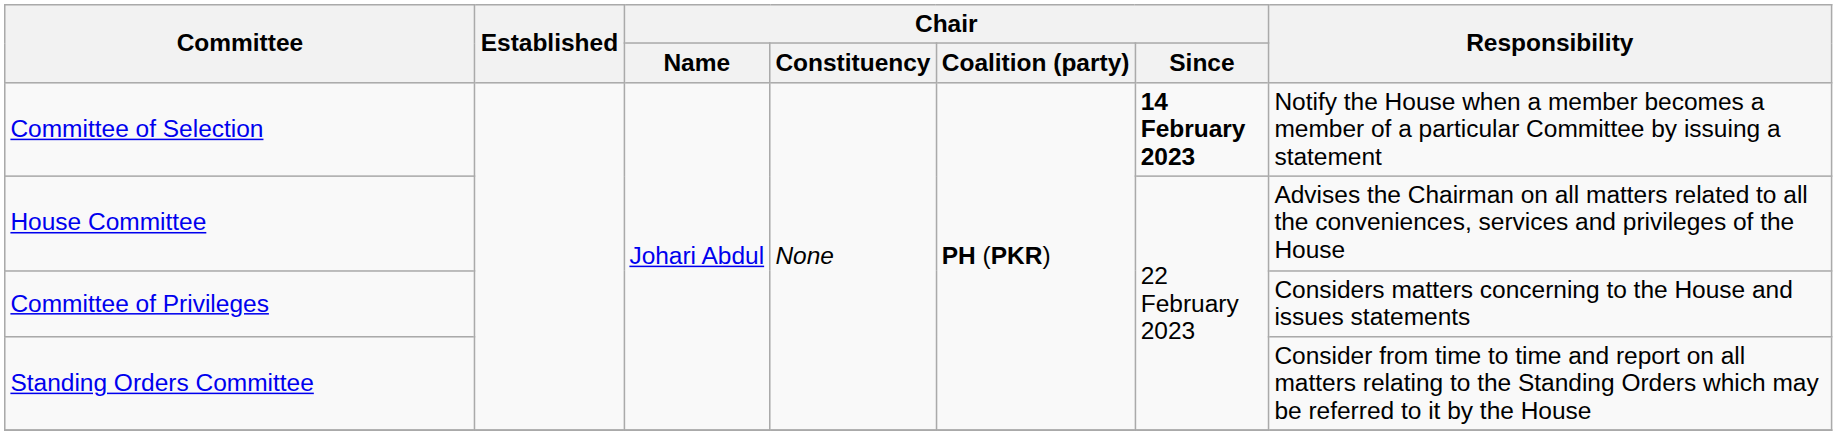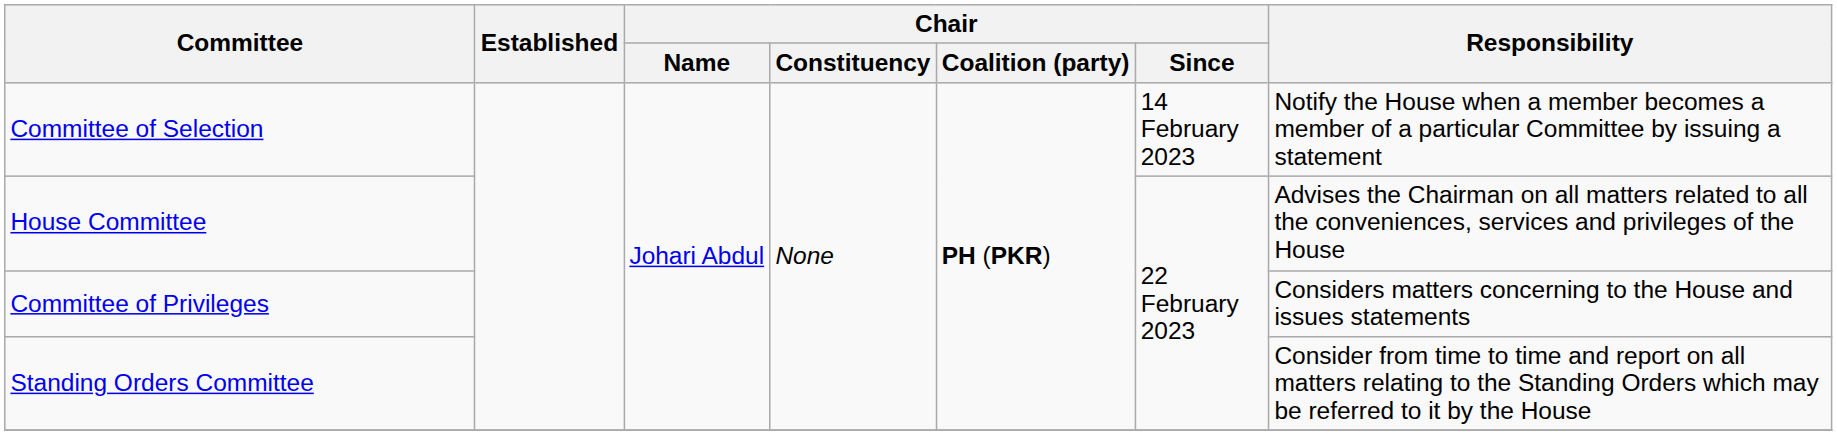(1193, 129) bold -> (1190, 129) normal
